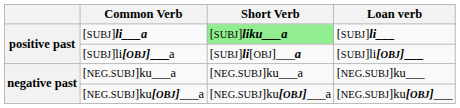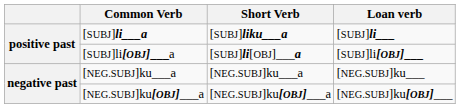(249, 34) lightgreen background -> (249, 34) no background
